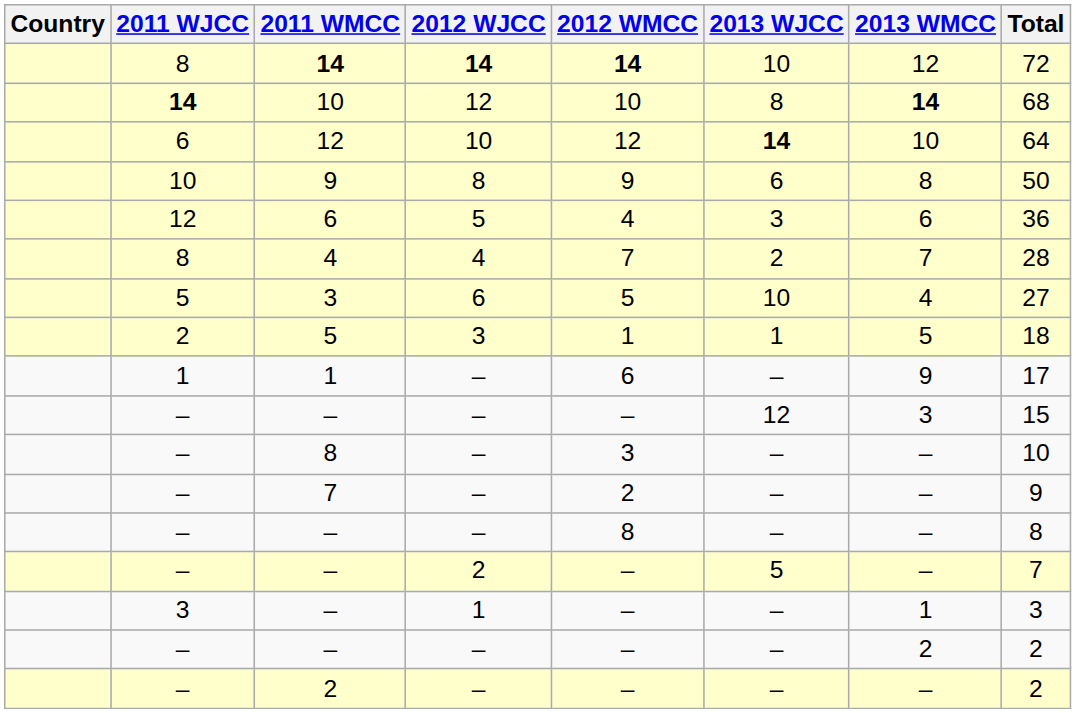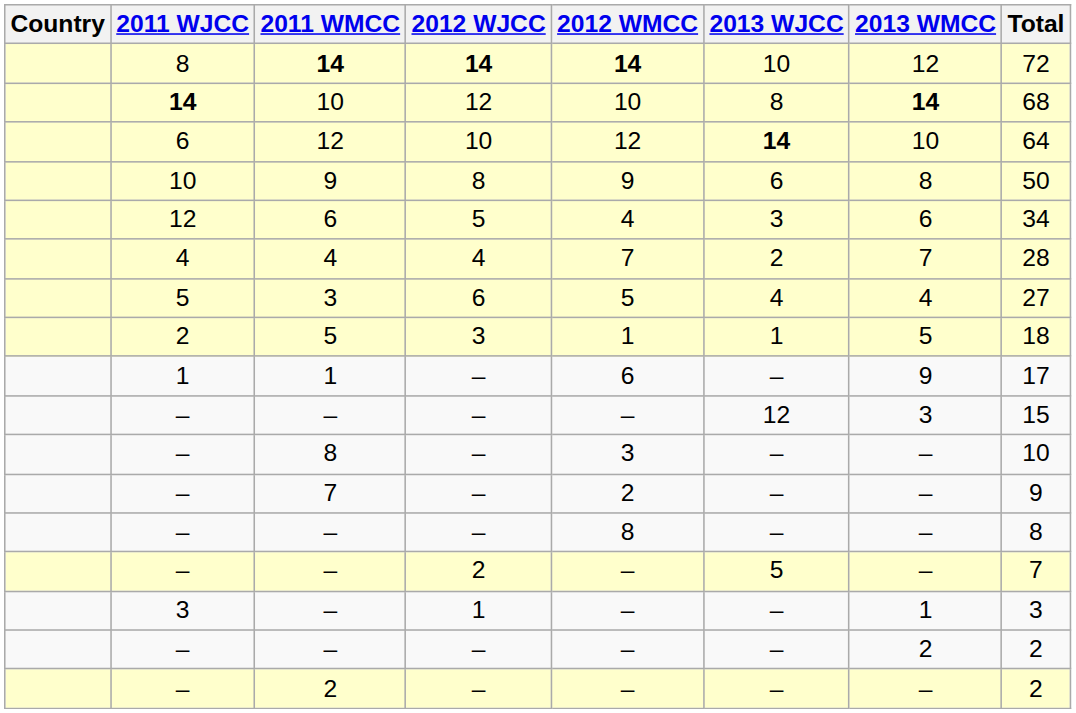(1036, 219) 36 -> (1036, 219) 34
(183, 258) 8 -> (183, 258) 4
(777, 297) 10 -> (777, 297) 4
